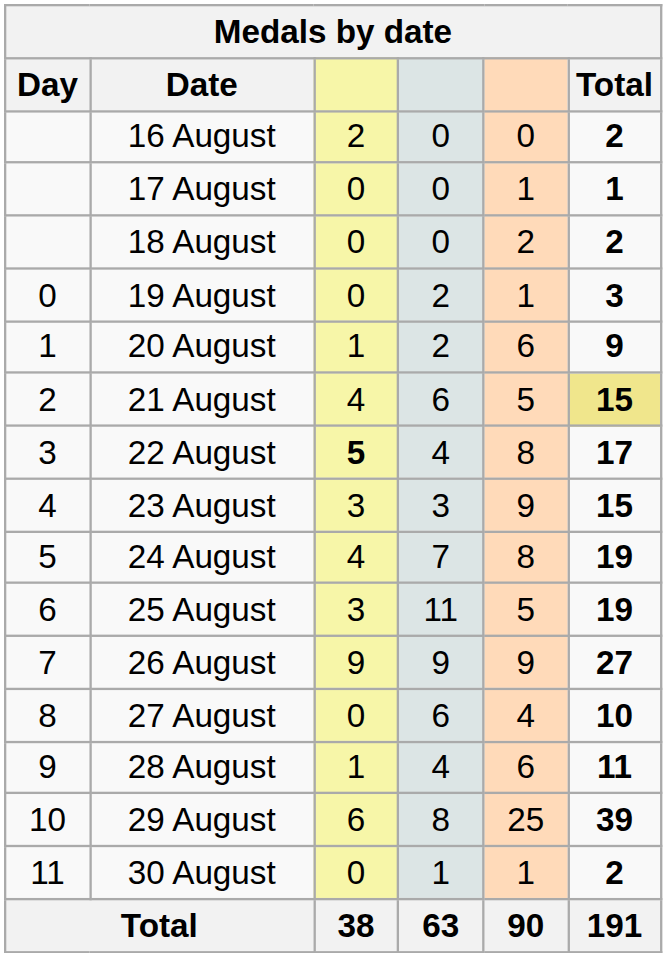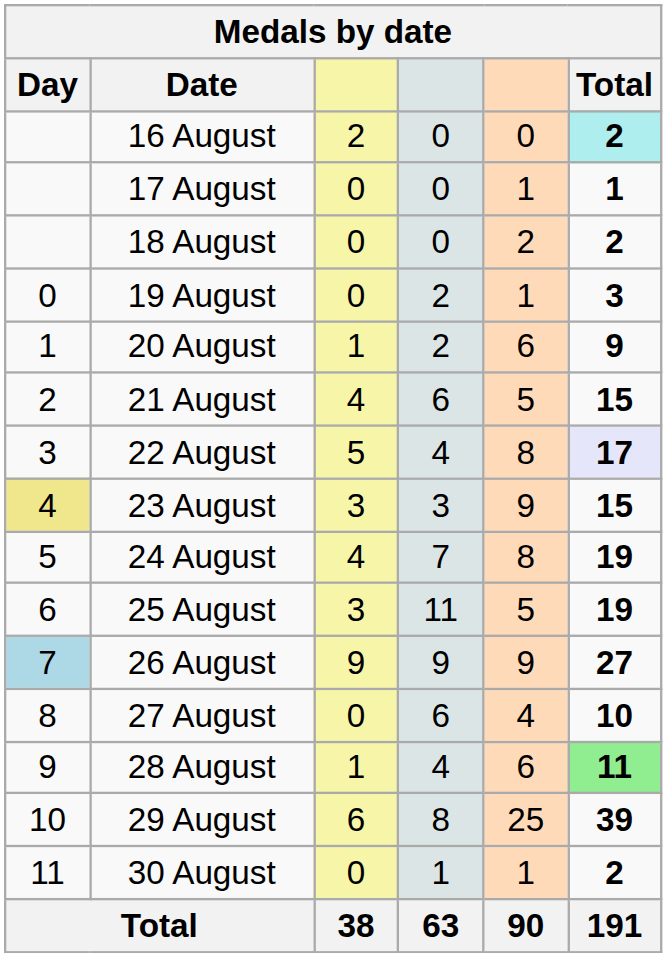(614, 137) no background -> (614, 137) paleturquoise background
(614, 400) khaki background -> (614, 400) no background
(356, 452) bold -> (356, 452) normal
(614, 452) no background -> (614, 452) lavender background
(48, 505) no background -> (48, 505) khaki background
(48, 662) no background -> (48, 662) lightblue background
(614, 768) no background -> (614, 768) lightgreen background
